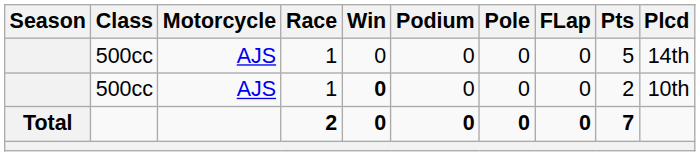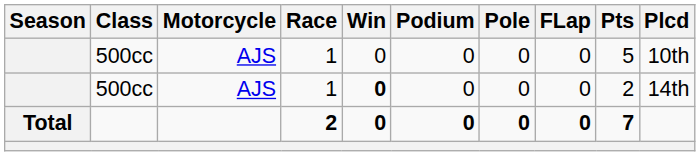(669, 55) 14th -> (669, 55) 10th
(669, 89) 10th -> (669, 89) 14th
